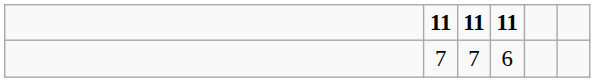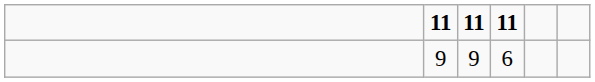(441, 58) 7 -> (441, 58) 9
(474, 58) 7 -> (474, 58) 9
